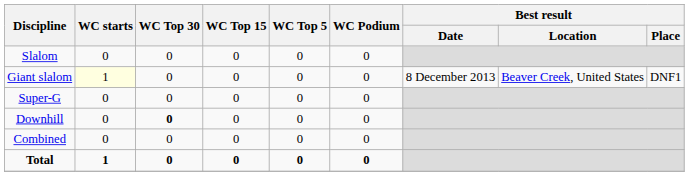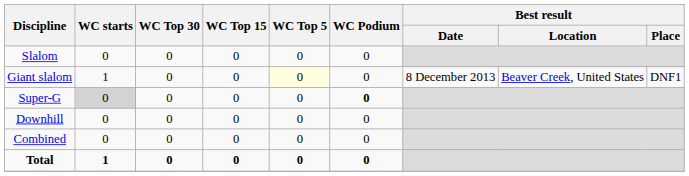(105, 77) lightyellow background -> (105, 77) no background
(300, 77) no background -> (300, 77) lightyellow background
(105, 98) no background -> (105, 98) lightgrey background
(366, 98) normal -> (366, 98) bold
(169, 119) bold -> (169, 119) normal
